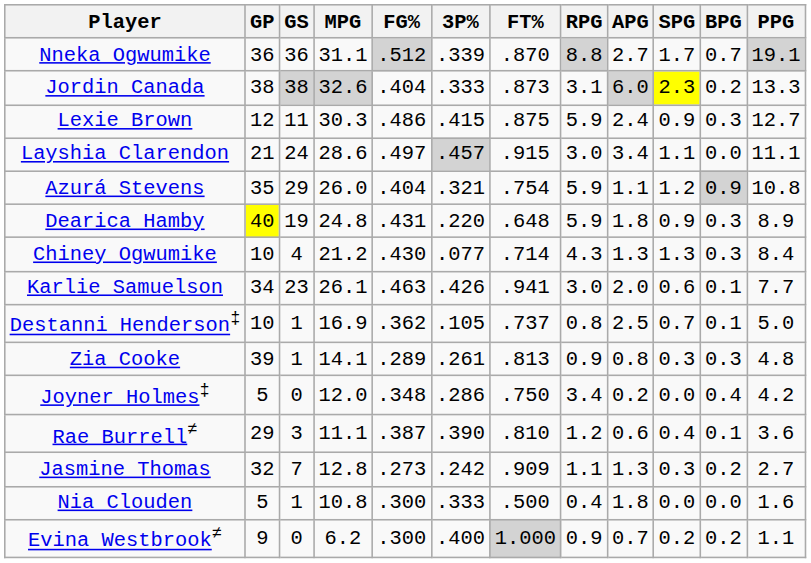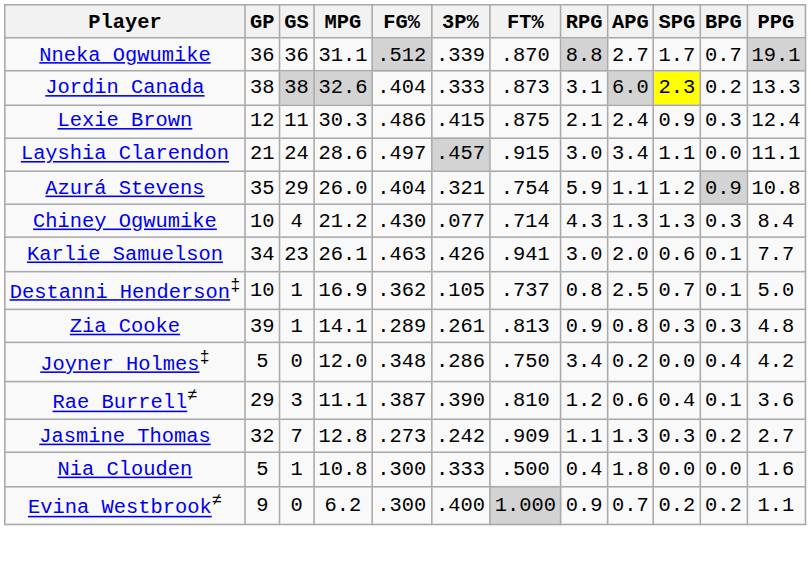(584, 121) 5.9 -> (584, 121) 2.1
(776, 121) 12.7 -> (776, 121) 12.4
- row: (125, 221)
